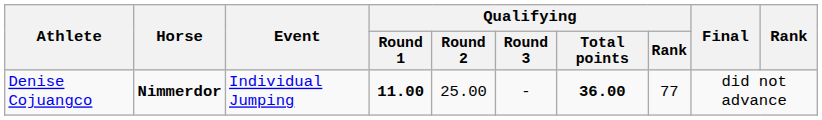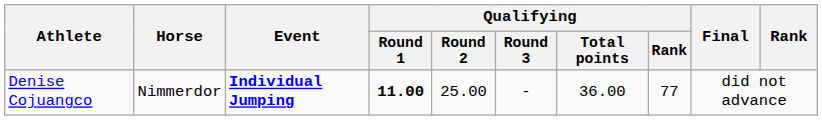(180, 92) bold -> (180, 92) normal
(276, 92) normal -> (276, 92) bold
(602, 92) bold -> (602, 92) normal
